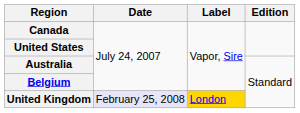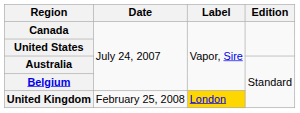(140, 99) lavender background -> (140, 99) no background
